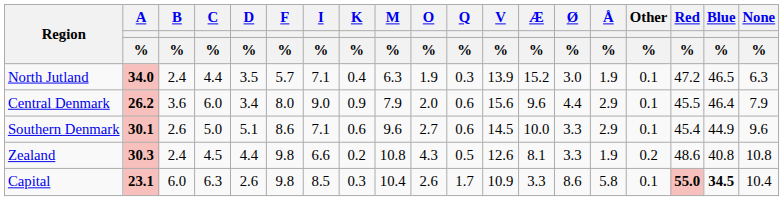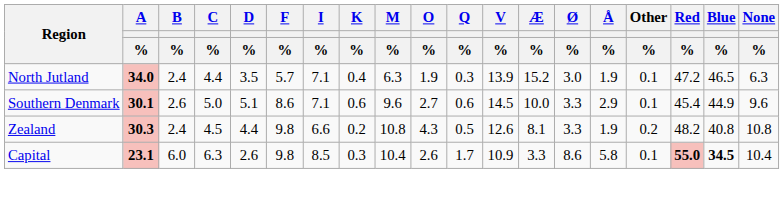- row: (59, 103)
(687, 155) 48.6 -> (687, 129) 48.2
